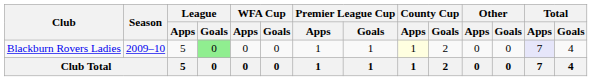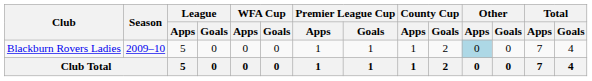(214, 48) lightgreen background -> (214, 48) no background
(413, 48) lightyellow background -> (413, 48) no background
(477, 48) no background -> (477, 48) lightblue background
(539, 48) lavender background -> (539, 48) no background
